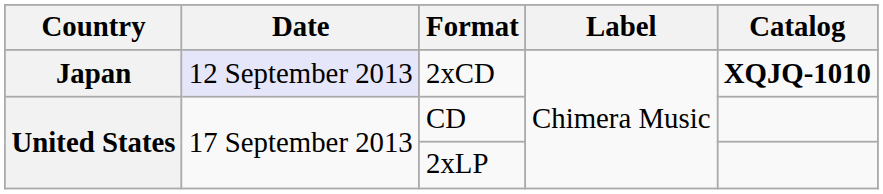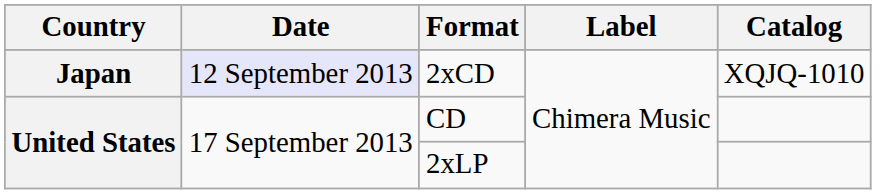(797, 73) bold -> (794, 73) normal
